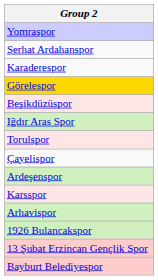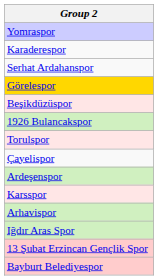(50, 49) Serhat Ardahanspor -> (36, 49) Karaderespor
(36, 67) Karaderespor -> (50, 67) Serhat Ardahanspor
(41, 121) Iğdır Aras Spor -> (49, 121) 1926 Bulancakspor
(49, 230) 1926 Bulancakspor -> (41, 230) Iğdır Aras Spor
